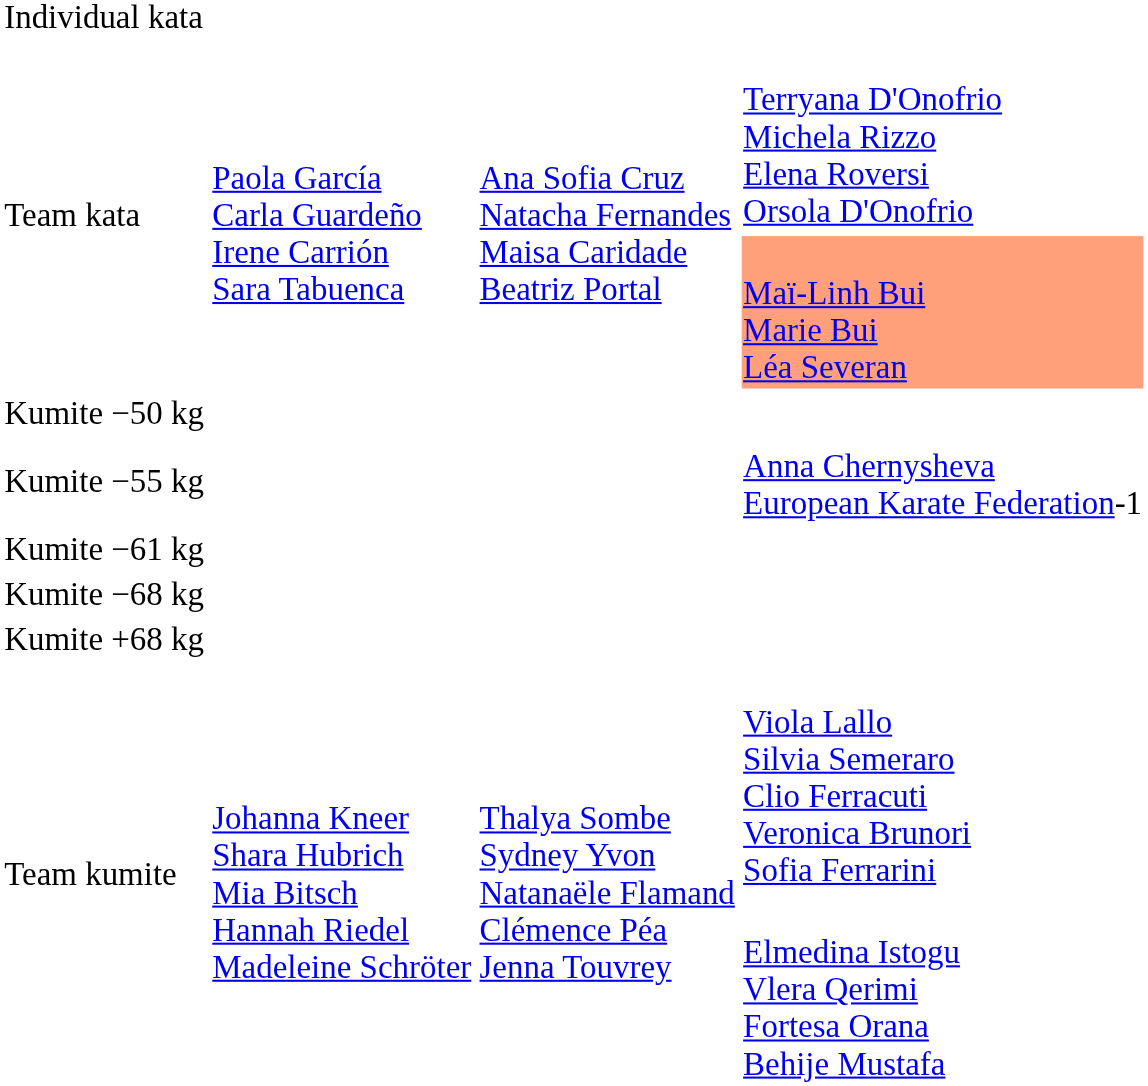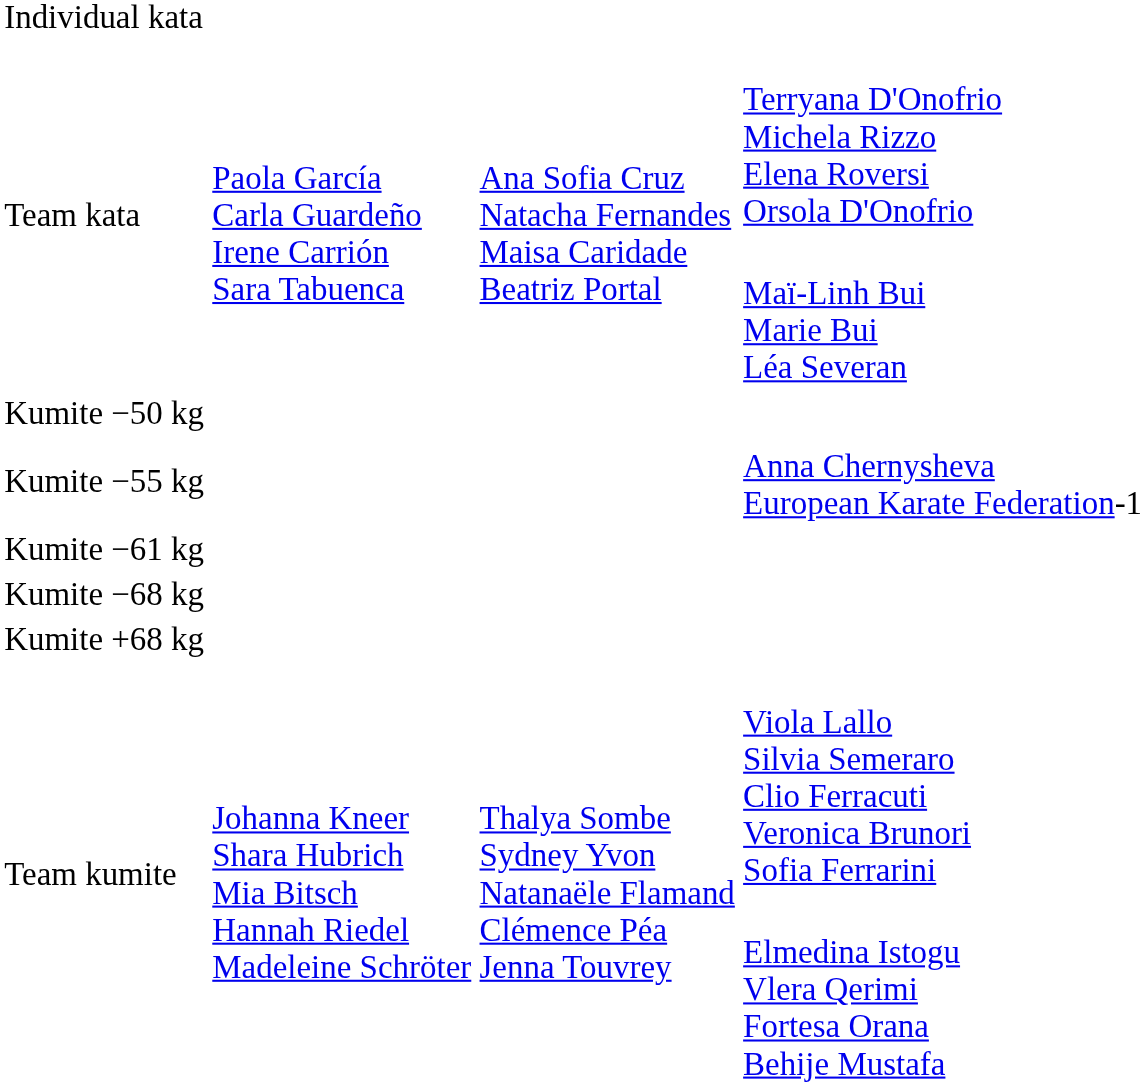(834, 330) lightsalmon background -> (834, 330) no background
